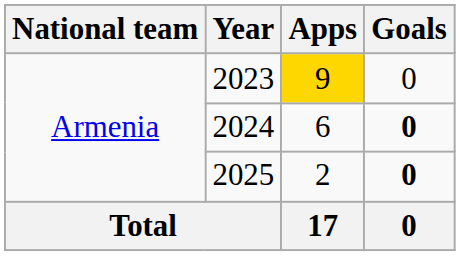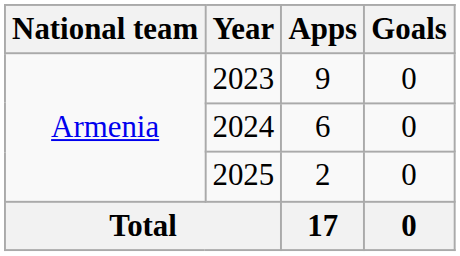(323, 77) gold background -> (323, 77) no background
(409, 126) bold -> (409, 126) normal
(409, 175) bold -> (409, 175) normal
